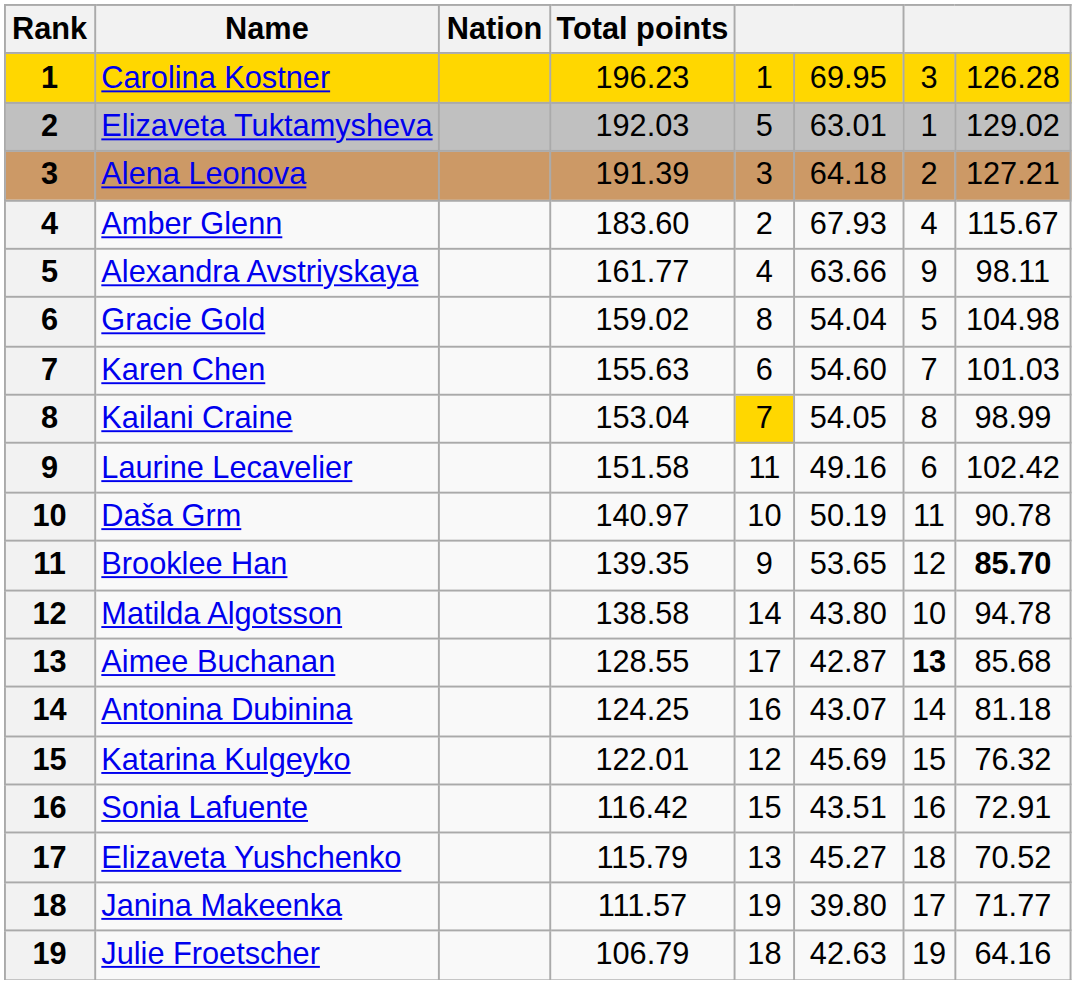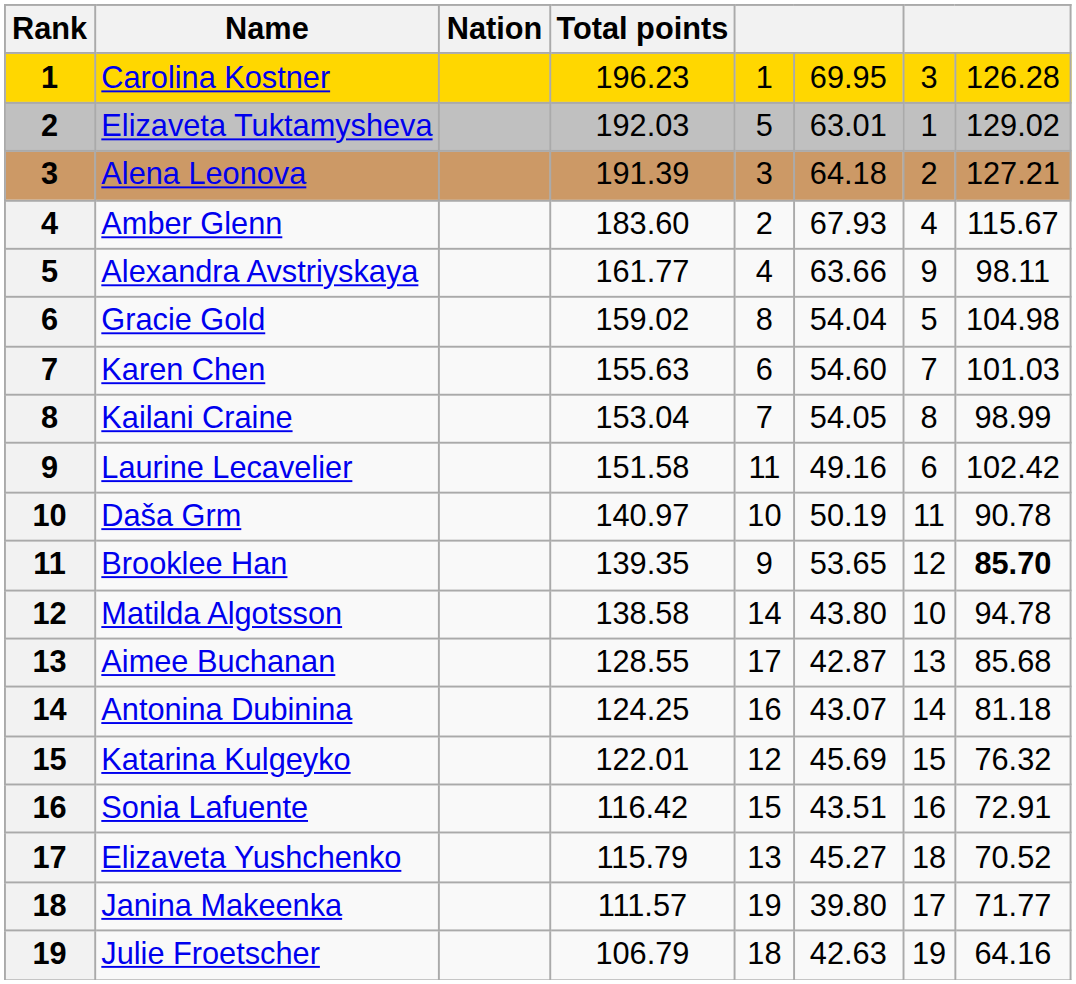(764, 418) gold background -> (764, 418) no background
(929, 662) bold -> (929, 662) normal
